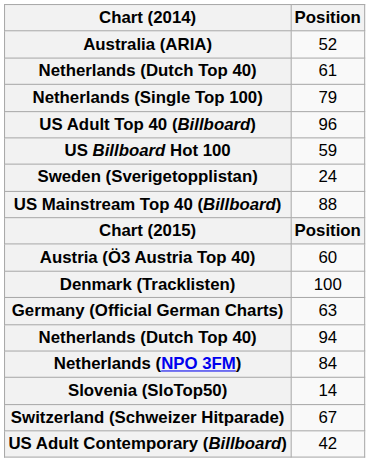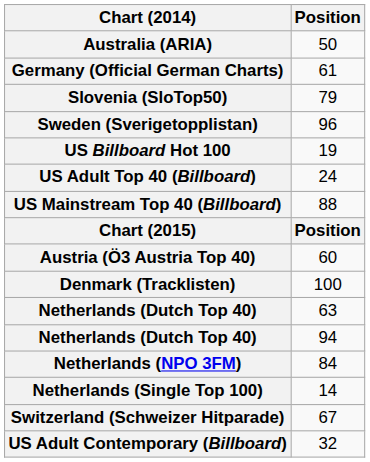(328, 44) 52 -> (328, 44) 50
(148, 71) Netherlands (Dutch Top 40) -> (148, 71) Germany (Official German Charts)
(148, 97) Netherlands (Single Top 100) -> (148, 97) Slovenia (SloTop50)
(148, 124) US Adult Top 40 (Billboard) -> (148, 124) Sweden (Sverigetopplistan)
(328, 151) 59 -> (328, 151) 19
(148, 177) Sweden (Sverigetopplistan) -> (148, 177) US Adult Top 40 (Billboard)
(148, 310) Germany (Official German Charts) -> (148, 310) Netherlands (Dutch Top 40)
(148, 390) Slovenia (SloTop50) -> (148, 390) Netherlands (Single Top 100)
(328, 444) 42 -> (328, 444) 32
